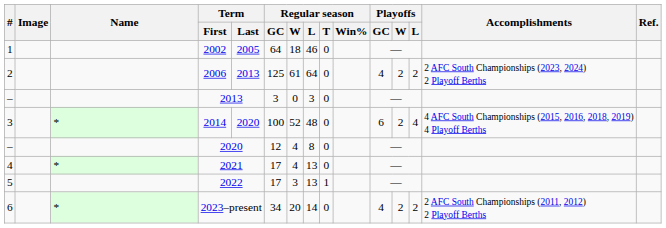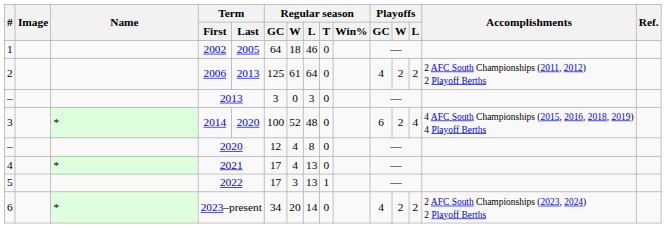(505, 74) 2 AFC South Championships (2023, 2024) 2 Playoff Berths -> (505, 74) 2 AFC South Championships (2011, 2012) 2 Playoff Berths
(505, 208) 2 AFC South Championships (2011, 2012) 2 Playoff Berths -> (505, 208) 2 AFC South Championships (2023, 2024) 2 Playoff Berths
